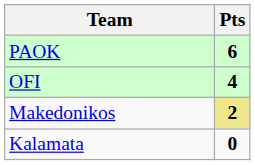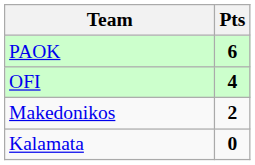(232, 112) khaki background -> (232, 112) no background
